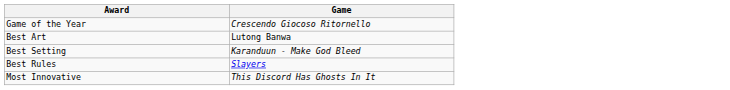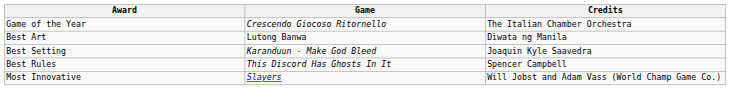+ column: (605, 11)
(249, 65) Slayers -> (319, 65) This Discord Has Ghosts In It
(303, 78) This Discord Has Ghosts In It -> (264, 78) Slayers
